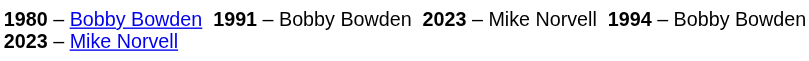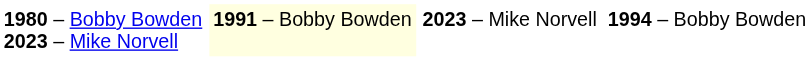(312, 19) no background -> (312, 19) lightyellow background
